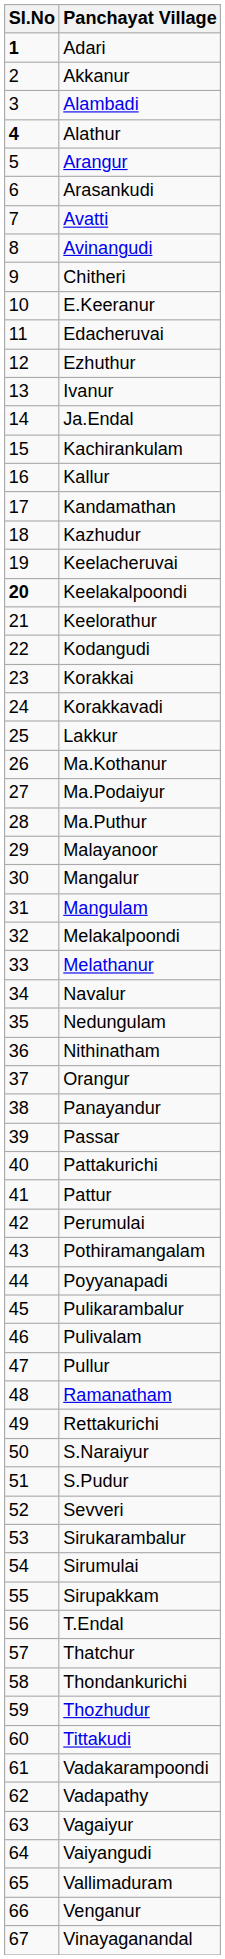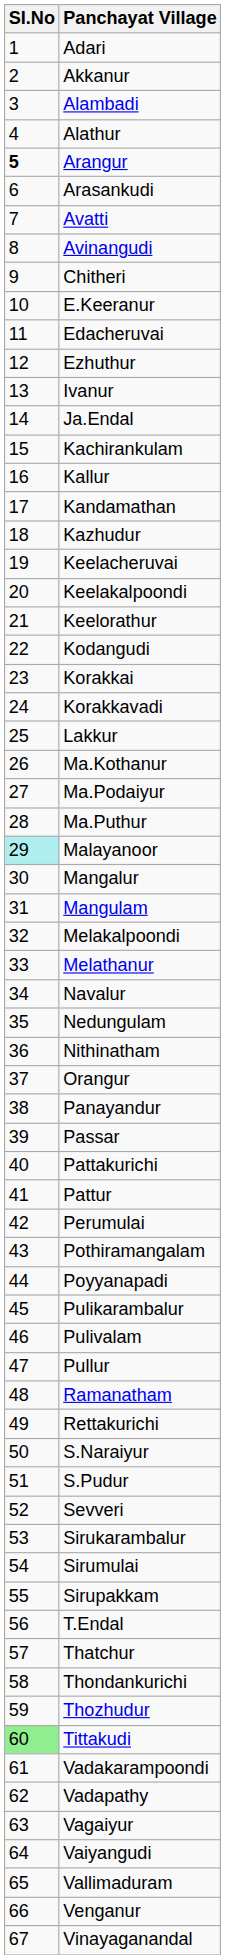(14, 47) bold -> (14, 47) normal
(14, 133) bold -> (14, 133) normal
(14, 162) normal -> (14, 162) bold
(19, 592) bold -> (19, 592) normal
(19, 850) no background -> (19, 850) paleturquoise background
(19, 1739) no background -> (19, 1739) lightgreen background
